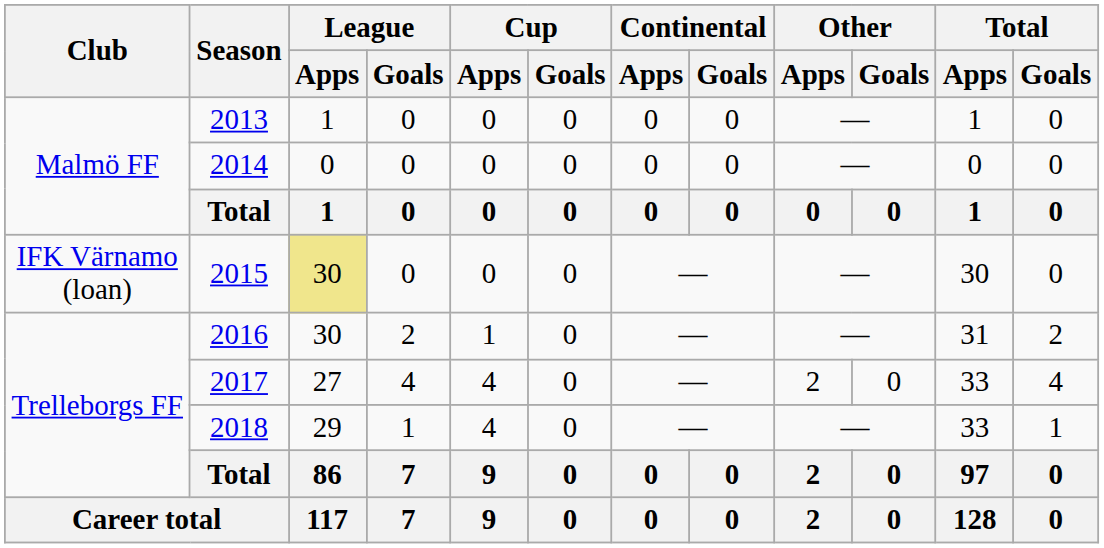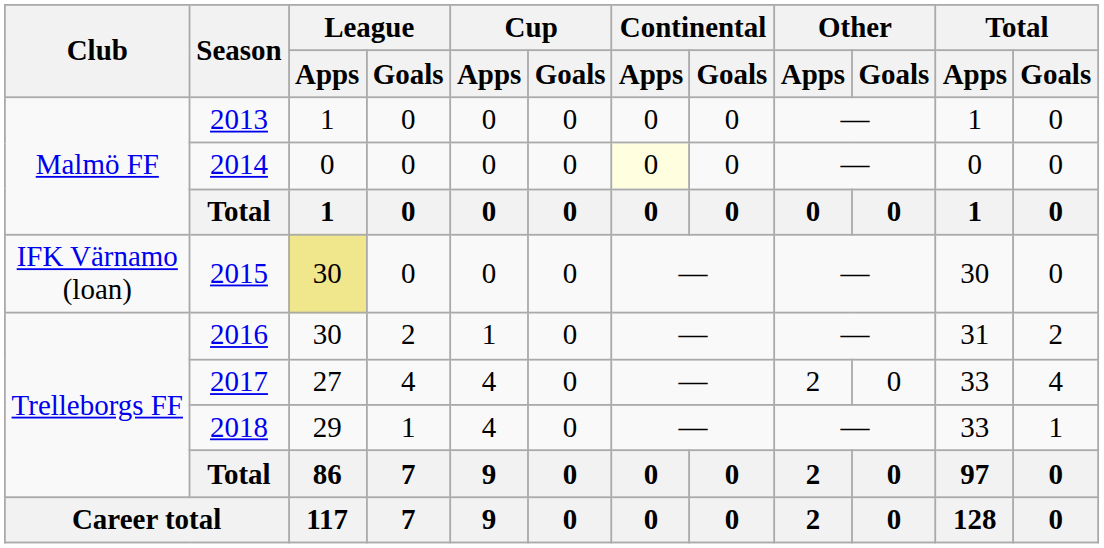(651, 165) no background -> (651, 165) lightyellow background
